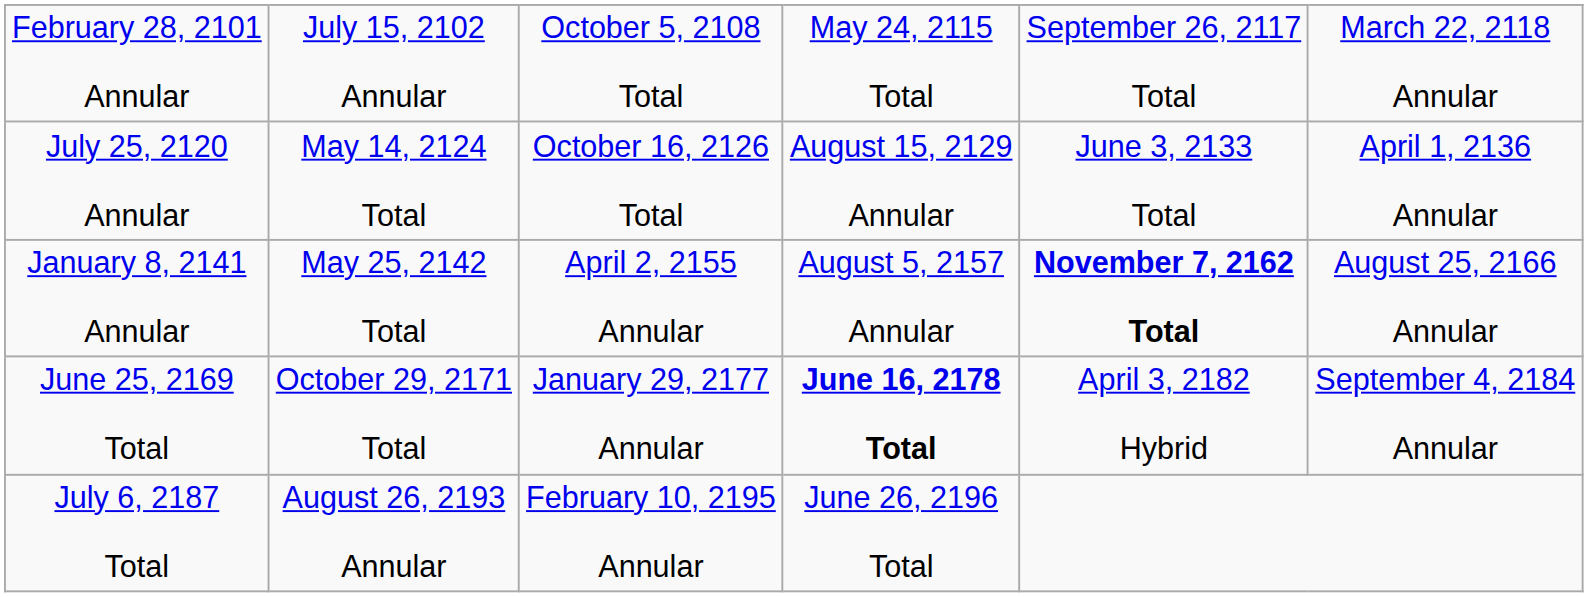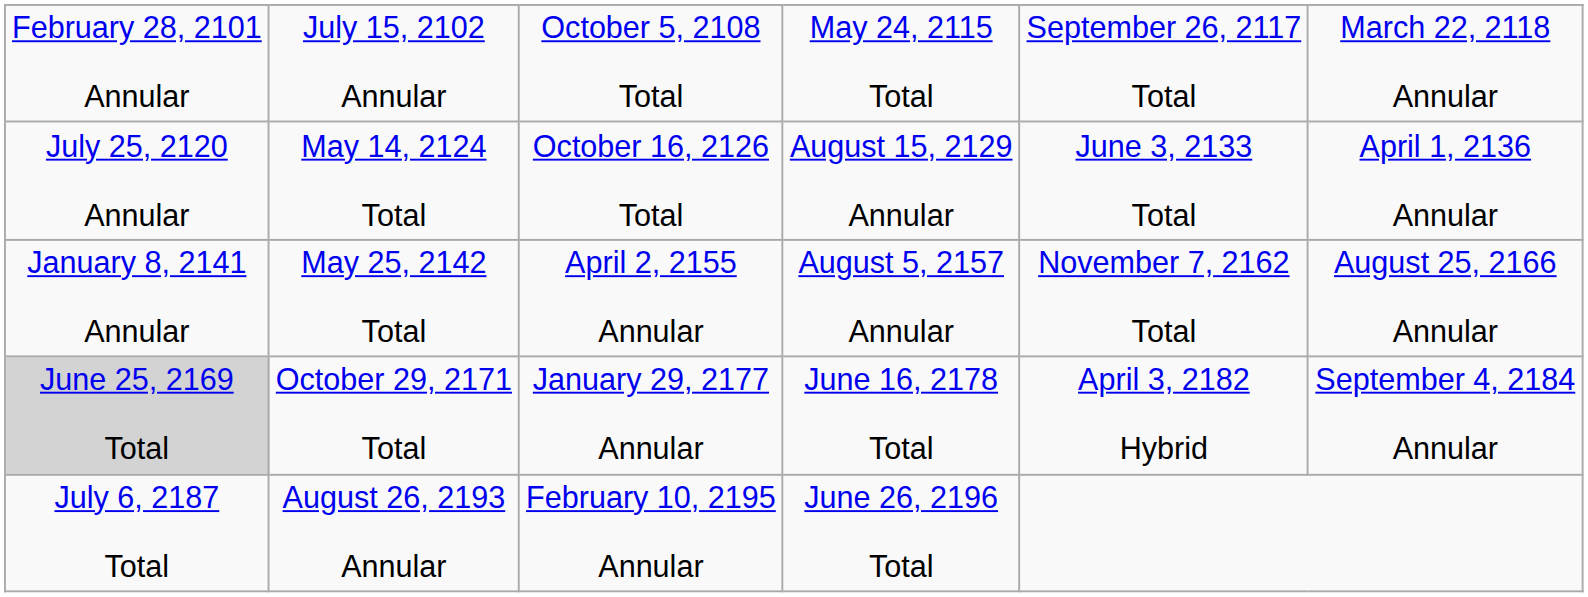(1164, 297) bold -> (1164, 297) normal
(137, 414) no background -> (137, 414) lightgrey background
(901, 414) bold -> (901, 414) normal
